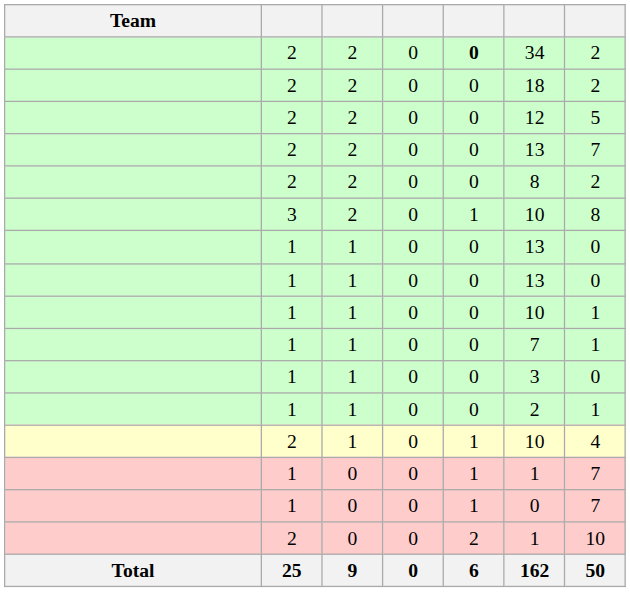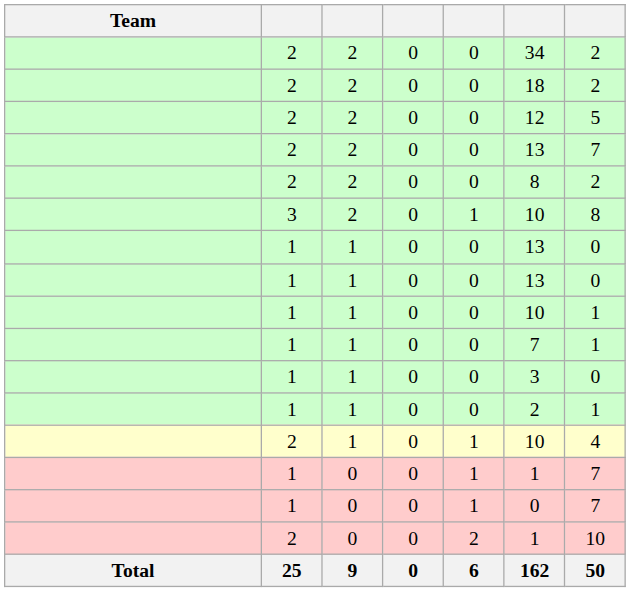(474, 53) bold -> (474, 53) normal
